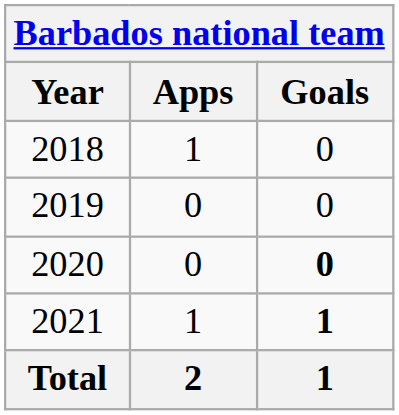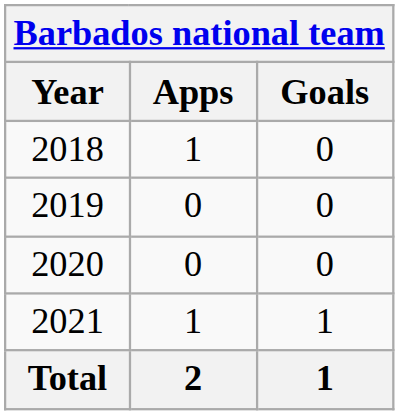(325, 263) bold -> (325, 263) normal
(325, 321) bold -> (325, 321) normal
